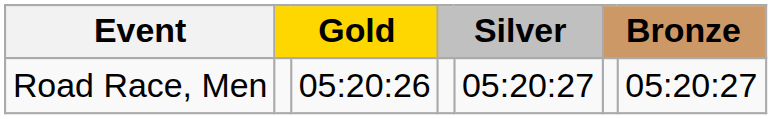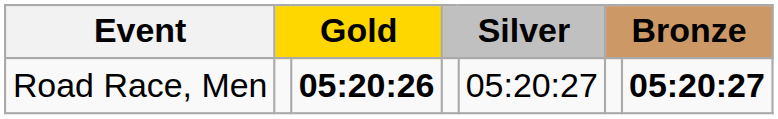(365, 85) normal -> (367, 85) bold
(691, 85) normal -> (697, 85) bold
